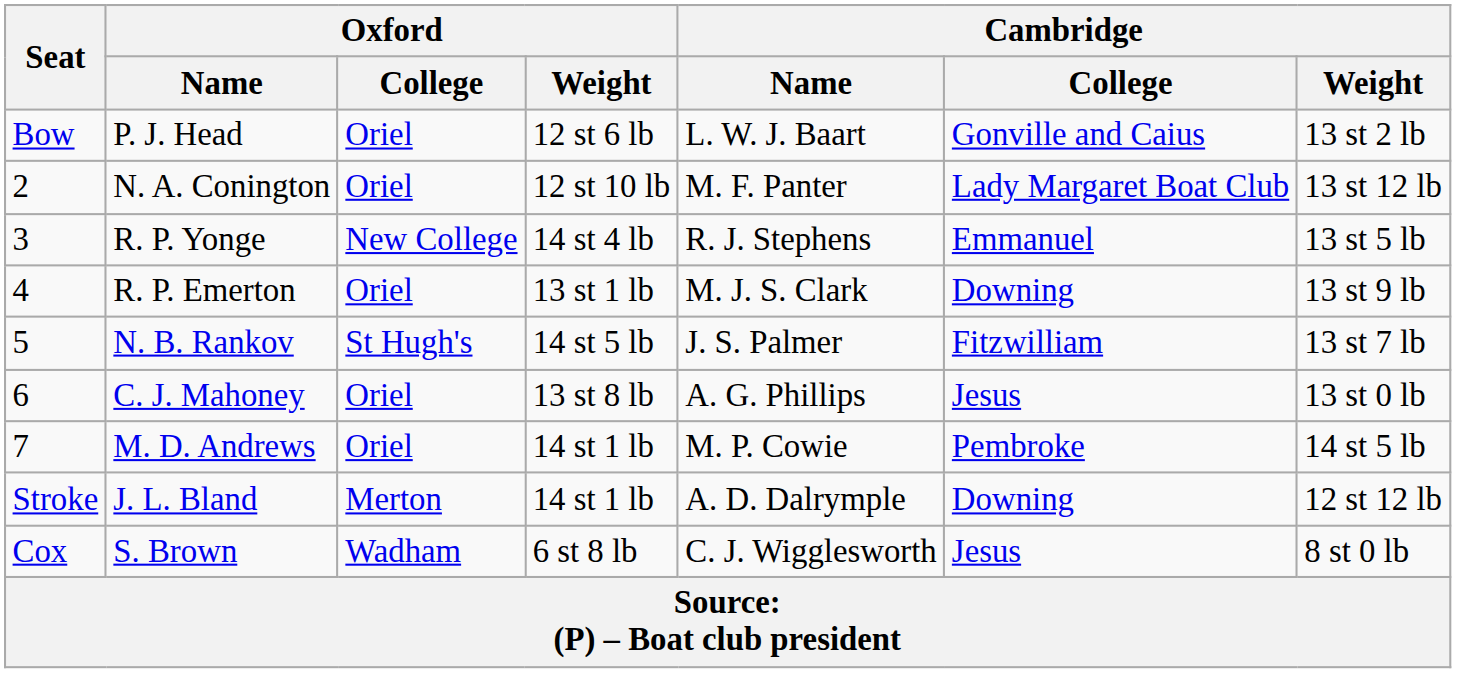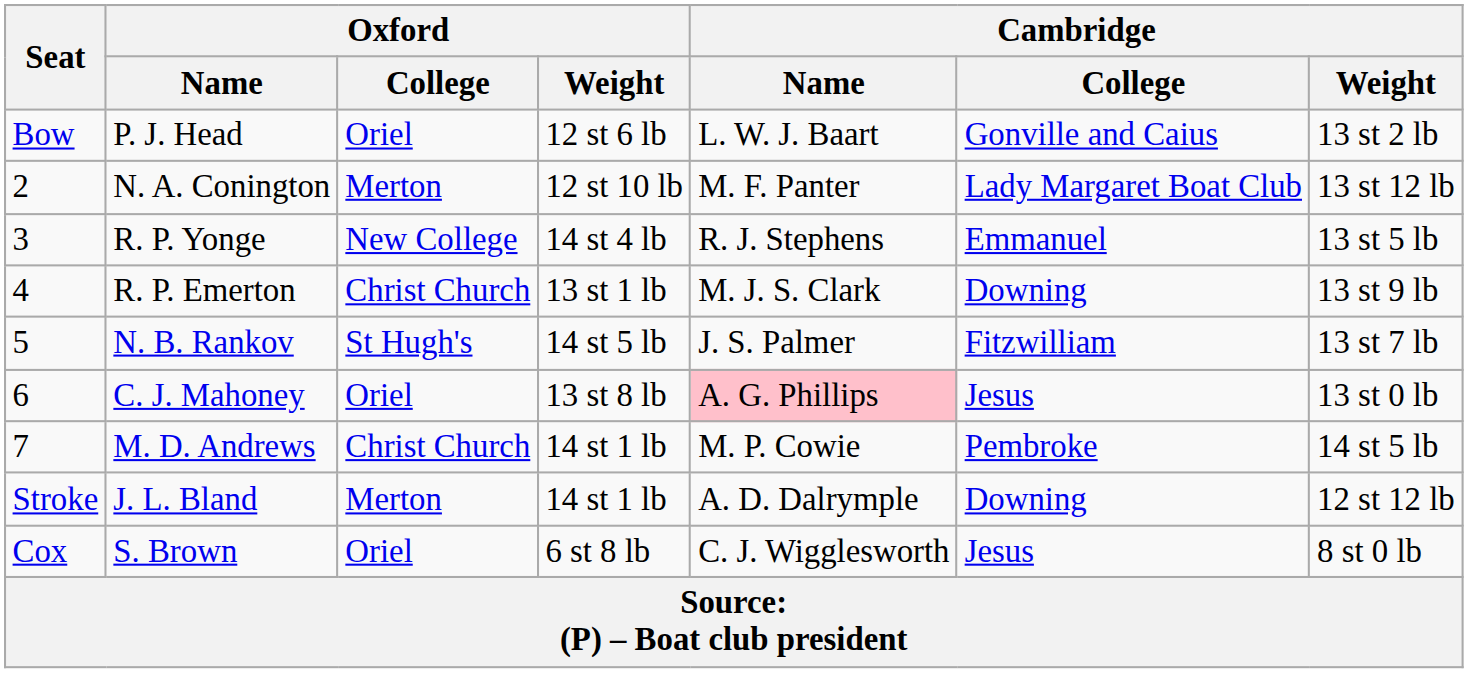(379, 186) Oriel -> (394, 186) Merton
(379, 290) Oriel -> (438, 290) Christ Church
(776, 394) no background -> (788, 394) pink background
(379, 446) Oriel -> (438, 446) Christ Church
(403, 550) Wadham -> (379, 550) Oriel
